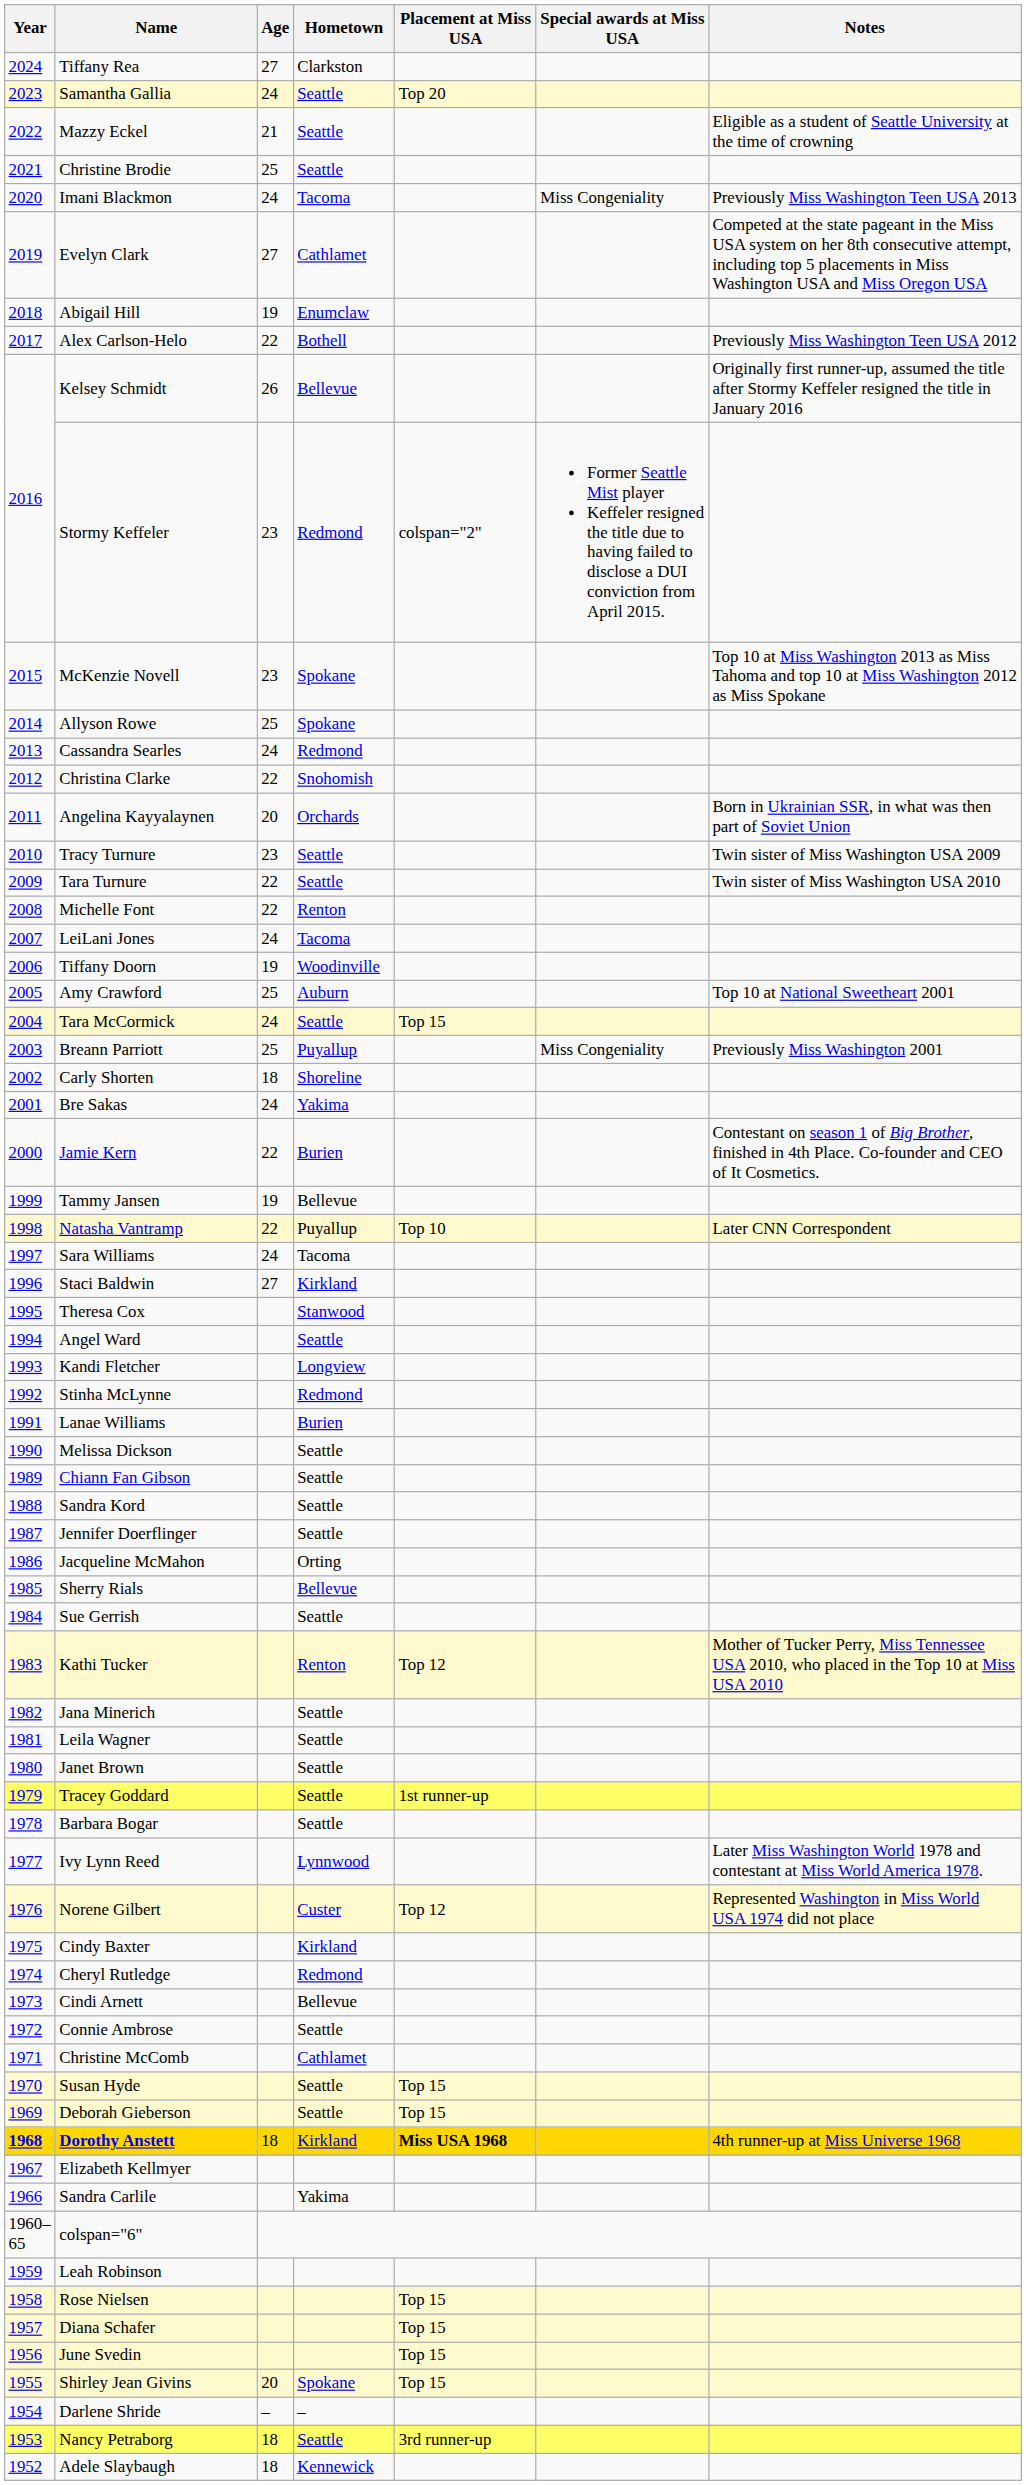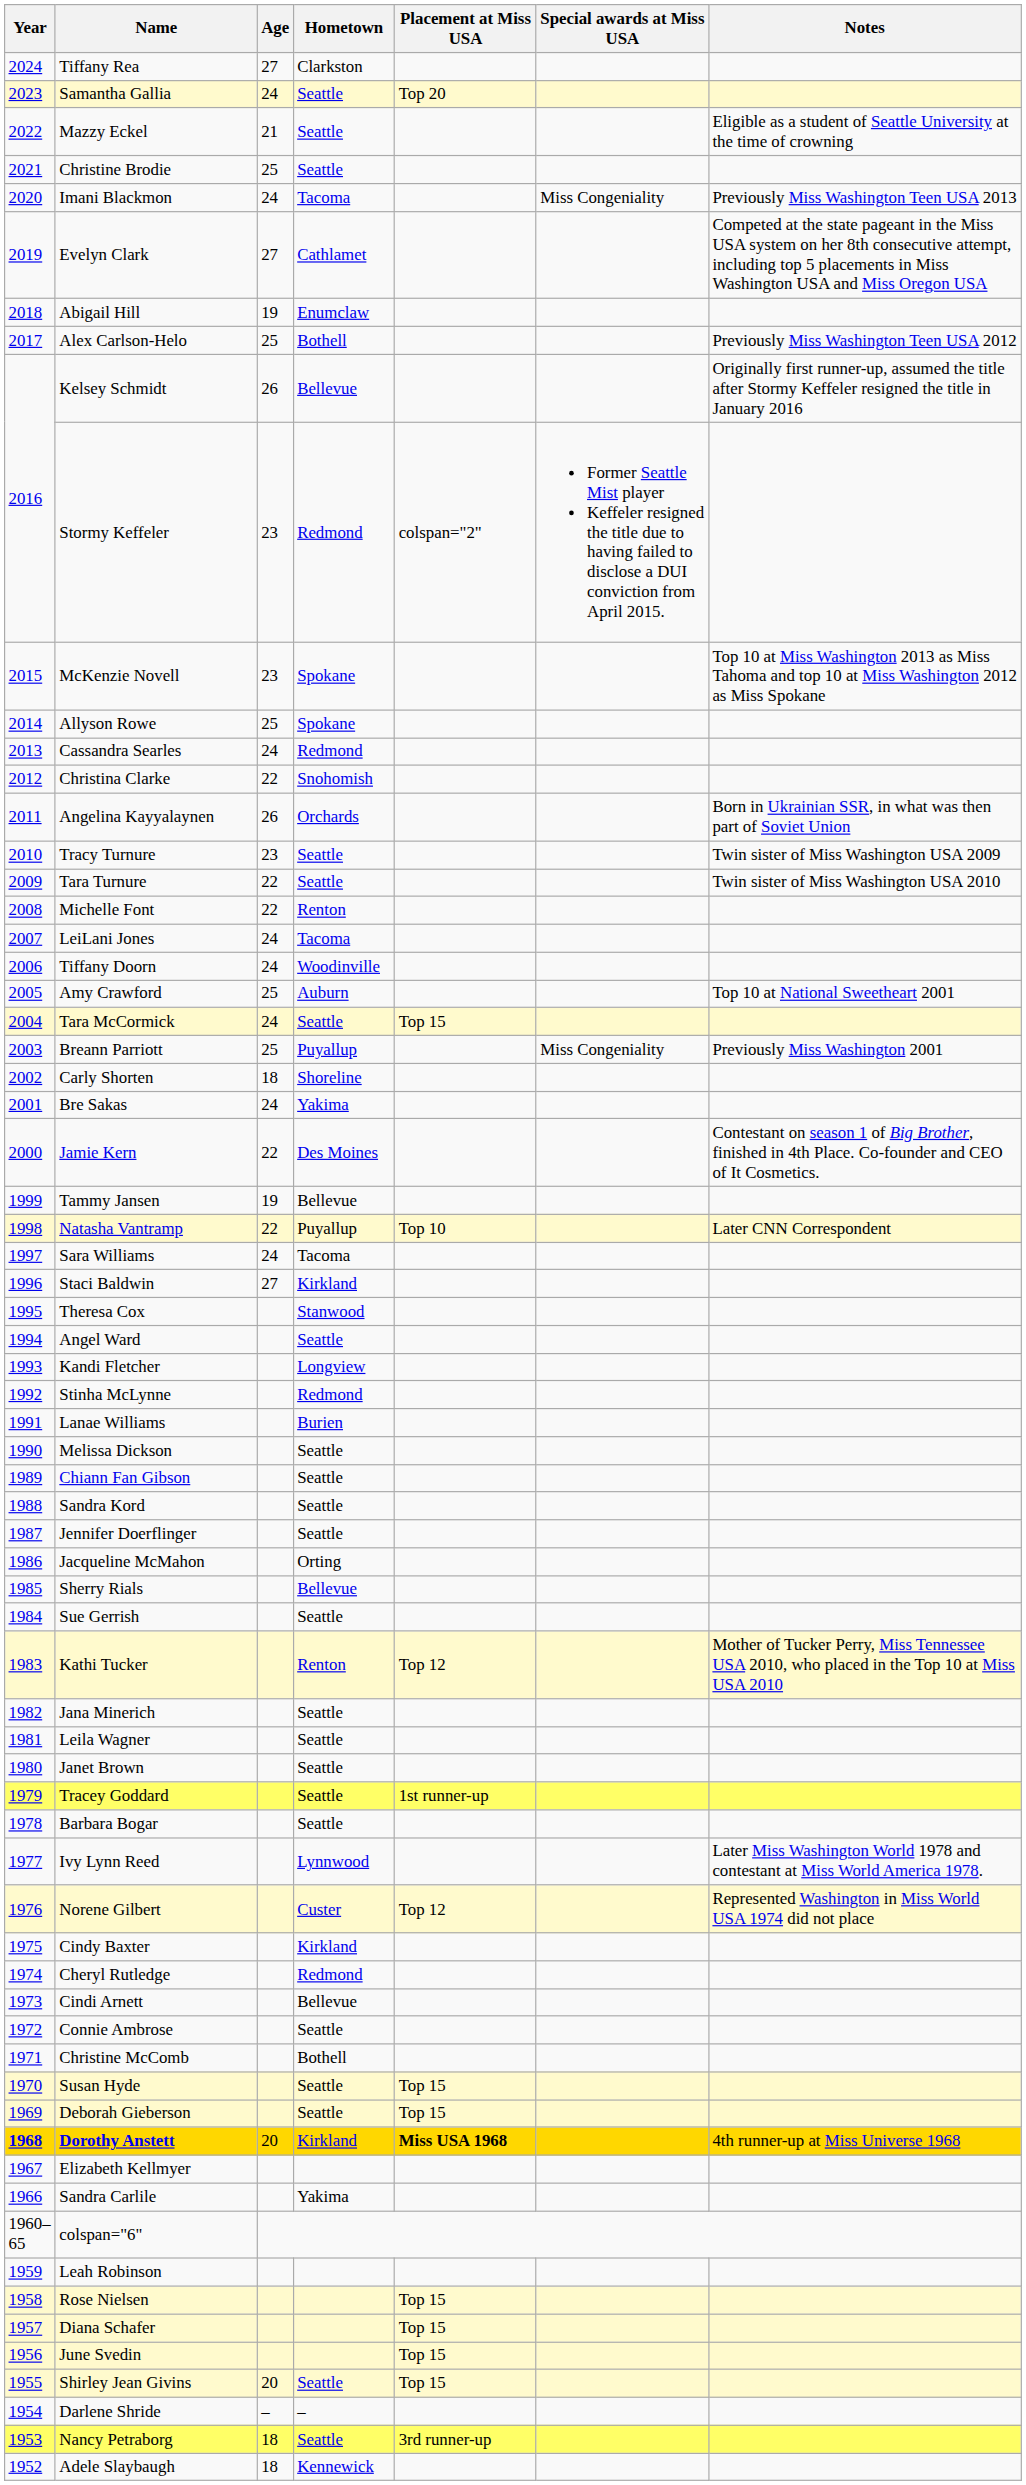(270, 340) 22 -> (270, 340) 25
(270, 817) 20 -> (270, 817) 26
(270, 966) 19 -> (270, 966) 24
(320, 1152) Burien -> (338, 1152) Des Moines
(332, 2058) Cathlamet -> (322, 2058) Bothell
(270, 2141) 18 -> (270, 2141) 20
(326, 2383) Spokane -> (320, 2383) Seattle
